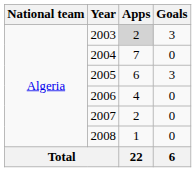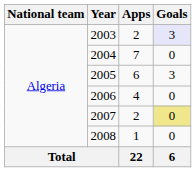(136, 34) lightgrey background -> (136, 34) no background
(172, 34) no background -> (172, 34) lavender background
(172, 116) no background -> (172, 116) khaki background
